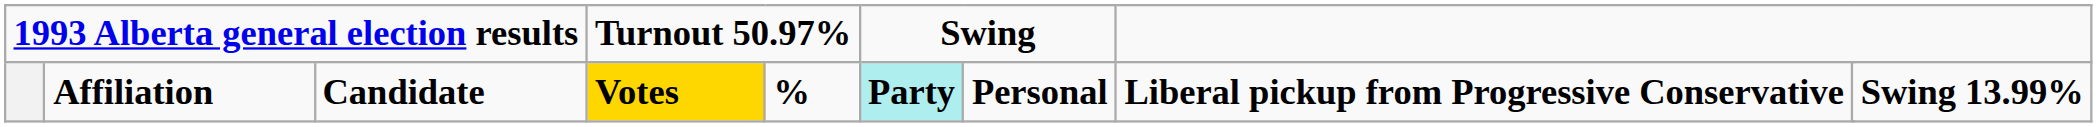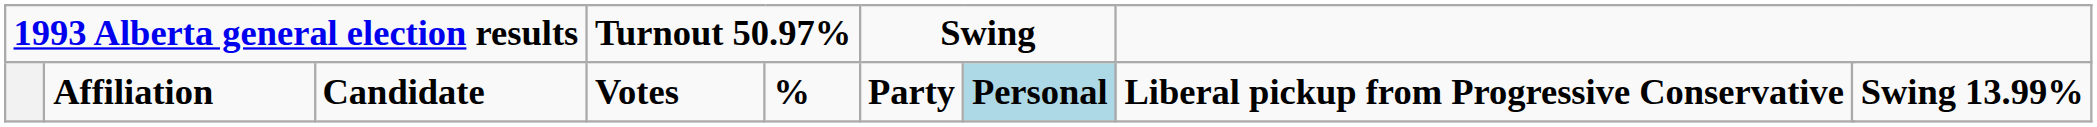(637, 91) gold background -> (637, 91) no background
(912, 91) paleturquoise background -> (912, 91) no background
(1040, 91) no background -> (1040, 91) lightblue background
